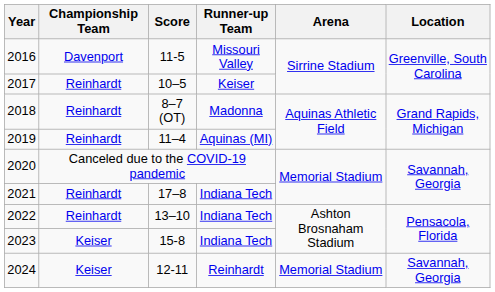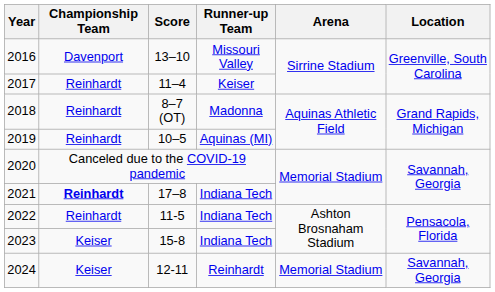(172, 56) 11-5 -> (172, 56) 13–10
(172, 84) 10–5 -> (172, 84) 11–4
(172, 139) 11–4 -> (172, 139) 10–5
(94, 194) normal -> (94, 194) bold
(172, 216) 13–10 -> (172, 216) 11-5
